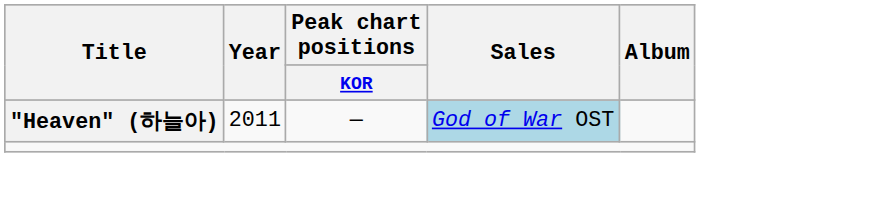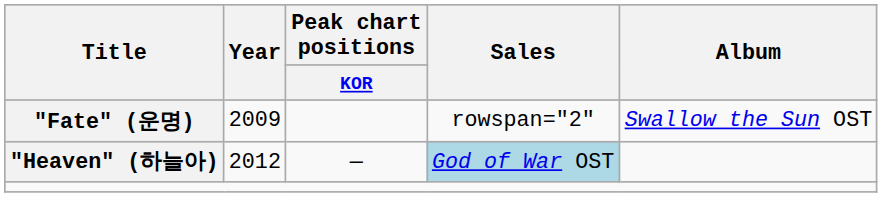+ row: (114, 122)
(255, 121) 2011 -> (255, 161) 2012
